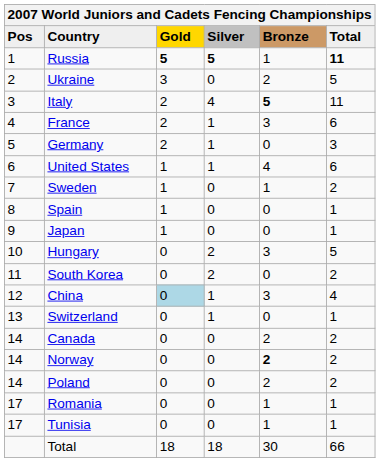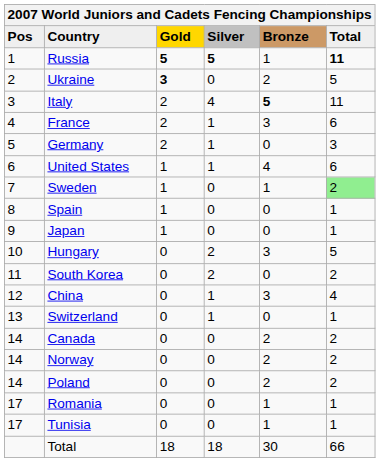(164, 79) normal -> (164, 79) bold
(333, 187) no background -> (333, 187) lightgreen background
(164, 295) lightblue background -> (164, 295) no background
(266, 360) bold -> (266, 360) normal
